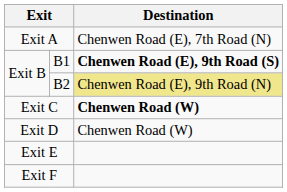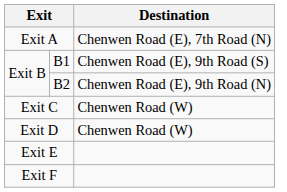(178, 61) bold -> (173, 61) normal
(174, 84) khaki background -> (174, 84) no background
(138, 107) bold -> (135, 107) normal
